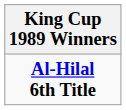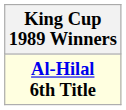(63, 79) no background -> (63, 79) lightyellow background
